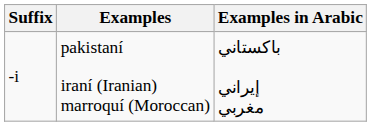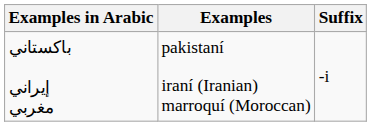columns swapped: (31, 18) <-> (290, 18)
